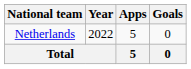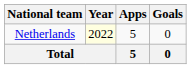(101, 34) no background -> (101, 34) lightyellow background
